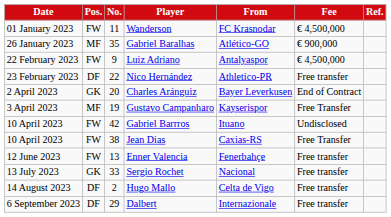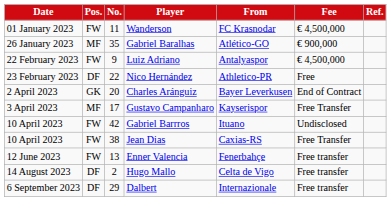(323, 76) Free transfer -> (306, 76) Free
(114, 108) 19 -> (114, 108) 17
- row: (155, 172)
